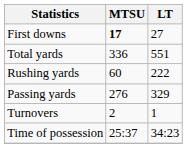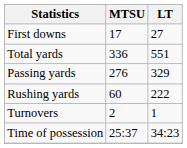(115, 34) bold -> (115, 34) normal
rows swapped: (43, 73) <-> (41, 93)
